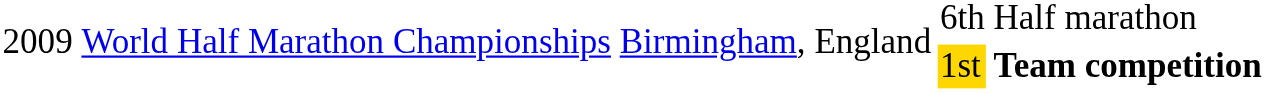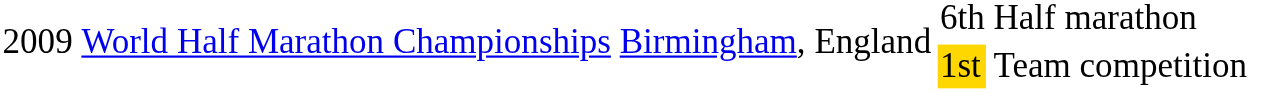(1128, 65) bold -> (1120, 65) normal
